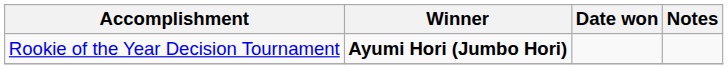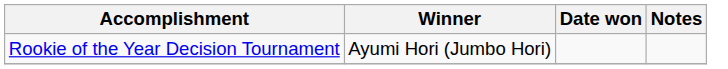(458, 48) bold -> (450, 48) normal
